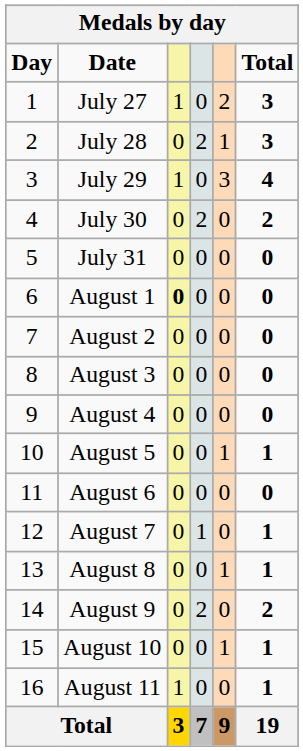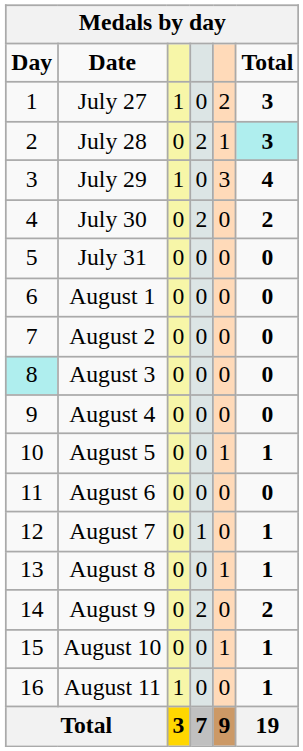(267, 140) no background -> (267, 140) paleturquoise background
(178, 296) bold -> (178, 296) normal
(32, 375) no background -> (32, 375) paleturquoise background
